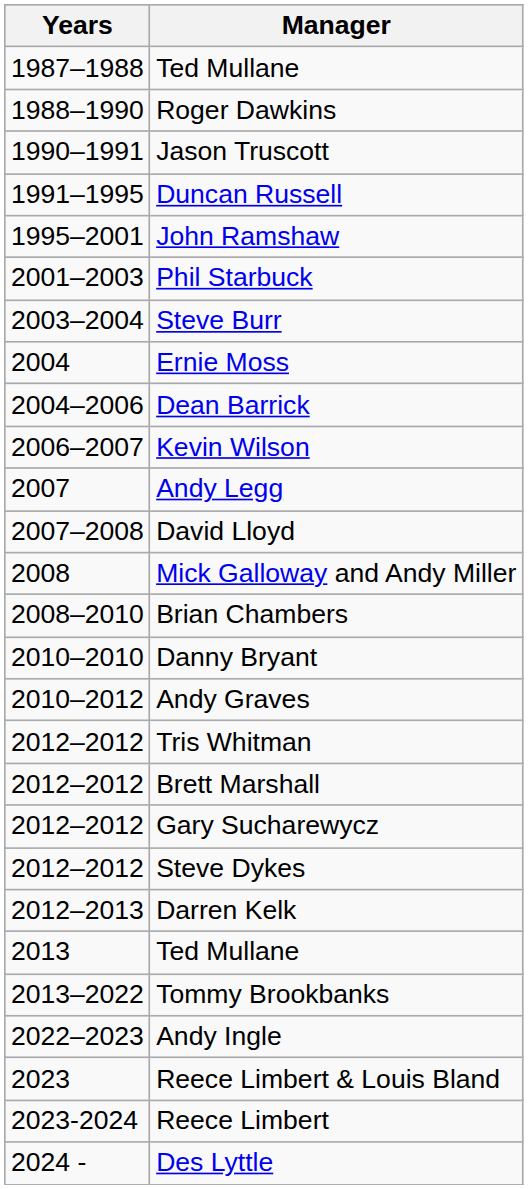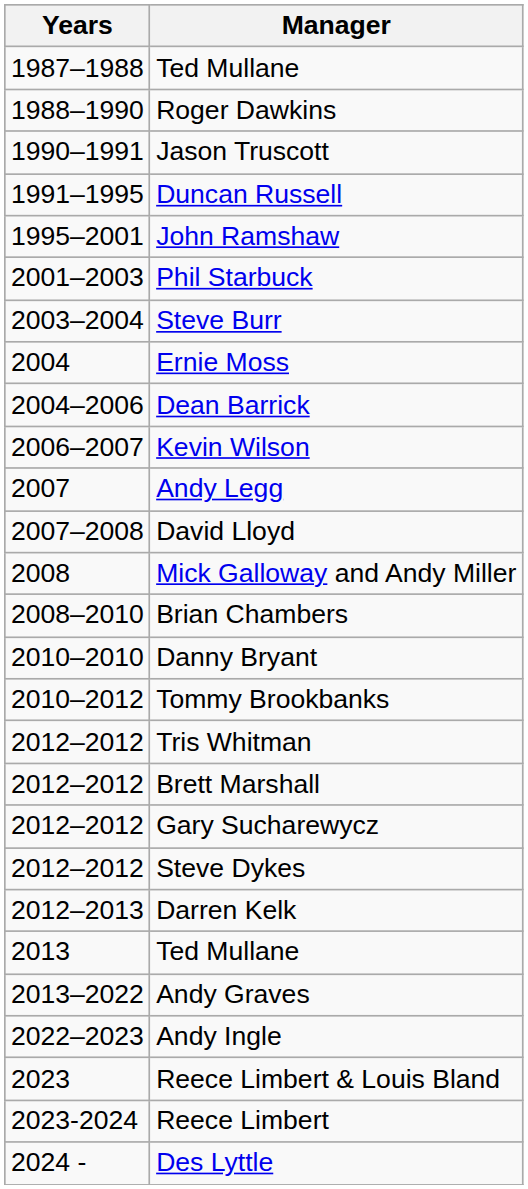(233, 699) Andy Graves -> (273, 699) Tommy Brookbanks
(273, 994) Tommy Brookbanks -> (233, 994) Andy Graves
